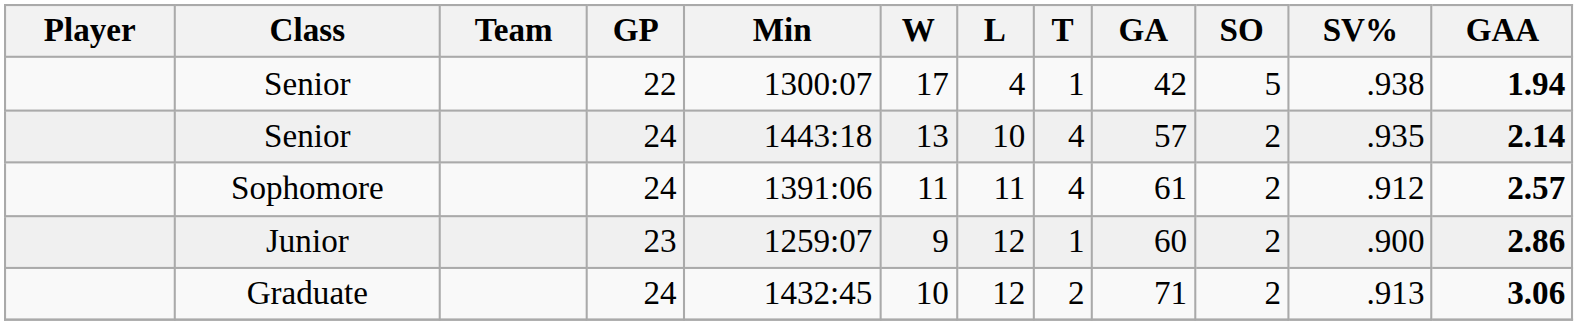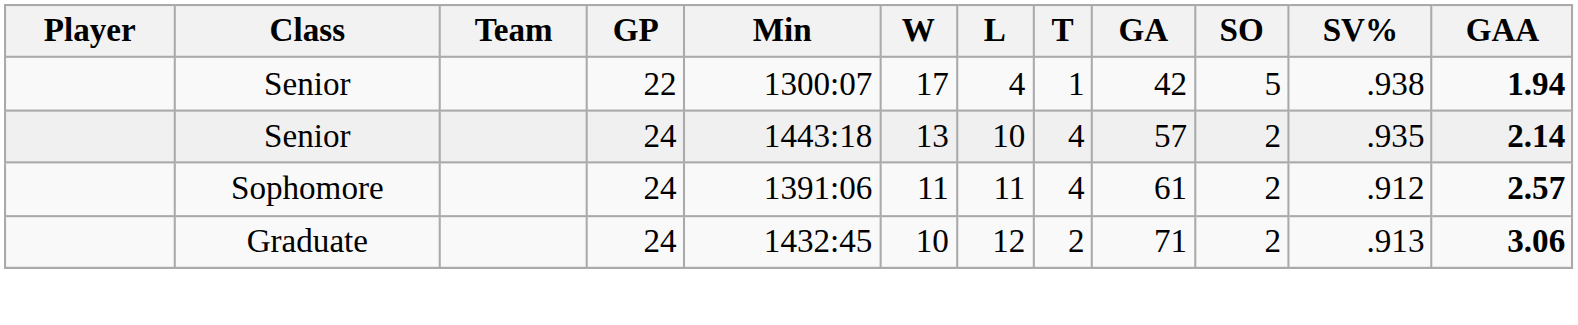- row: (307, 240)
